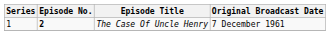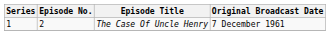(42, 24) bold -> (42, 24) normal
